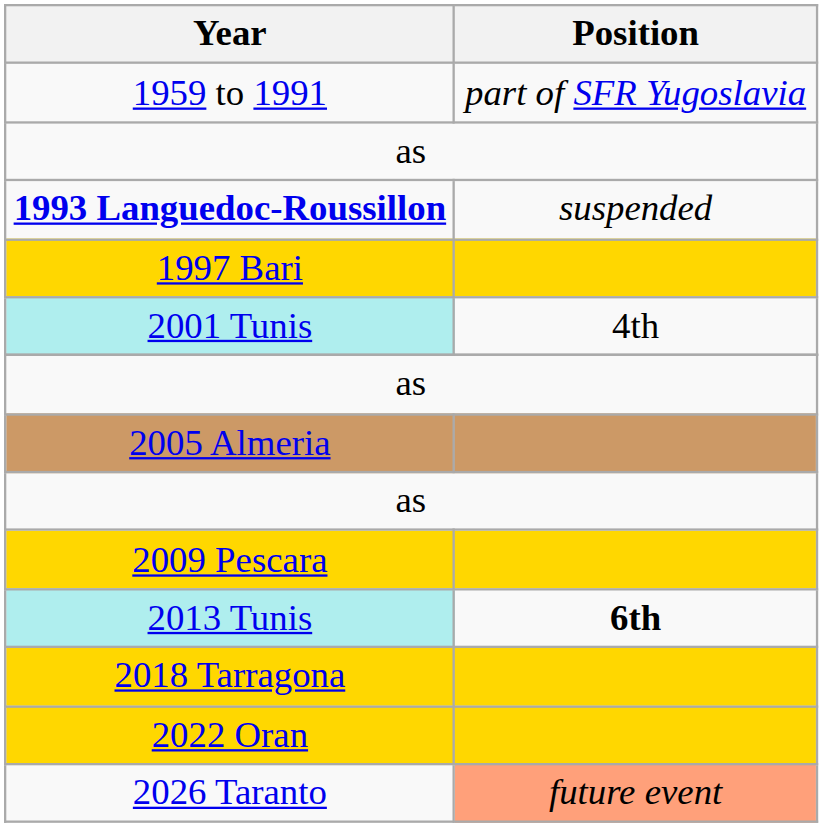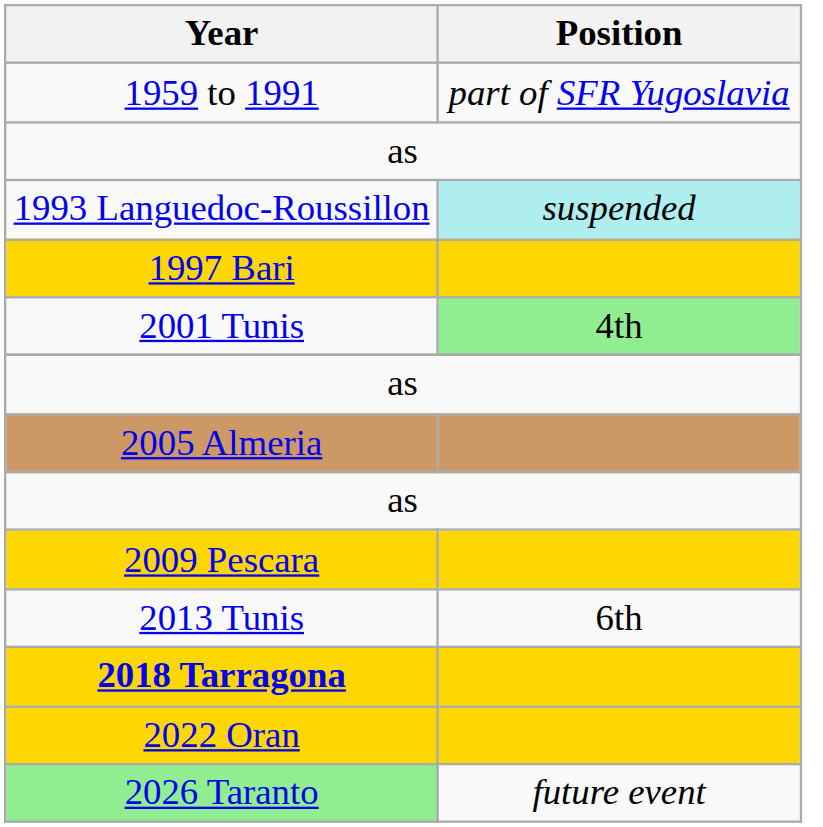(230, 208) bold -> (222, 208) normal
(636, 208) no background -> (619, 208) paleturquoise background
(230, 325) paleturquoise background -> (222, 325) no background
(636, 325) no background -> (619, 325) lightgreen background
(230, 617) paleturquoise background -> (222, 617) no background
(636, 617) bold -> (619, 617) normal
(230, 675) normal -> (222, 675) bold
(230, 792) no background -> (222, 792) lightgreen background
(636, 792) lightsalmon background -> (619, 792) no background
